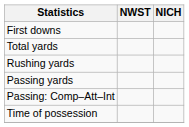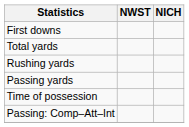rows swapped: (61, 97) <-> (52, 113)
